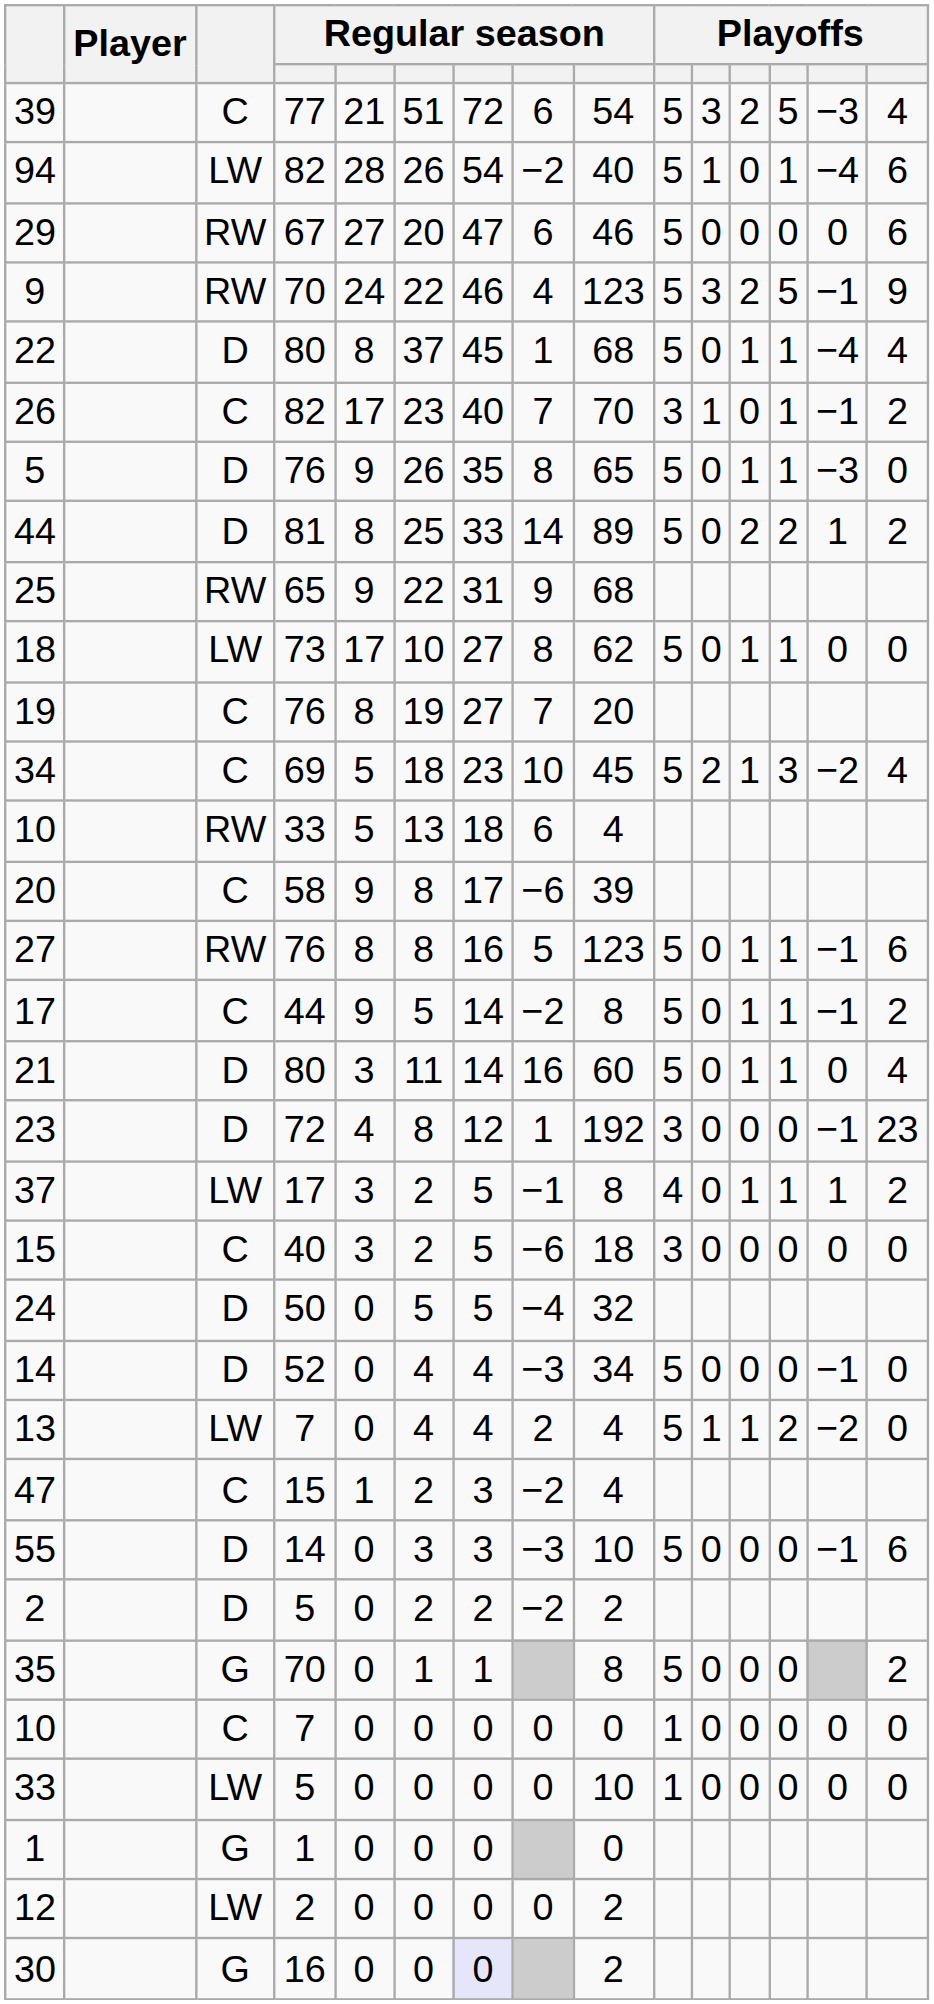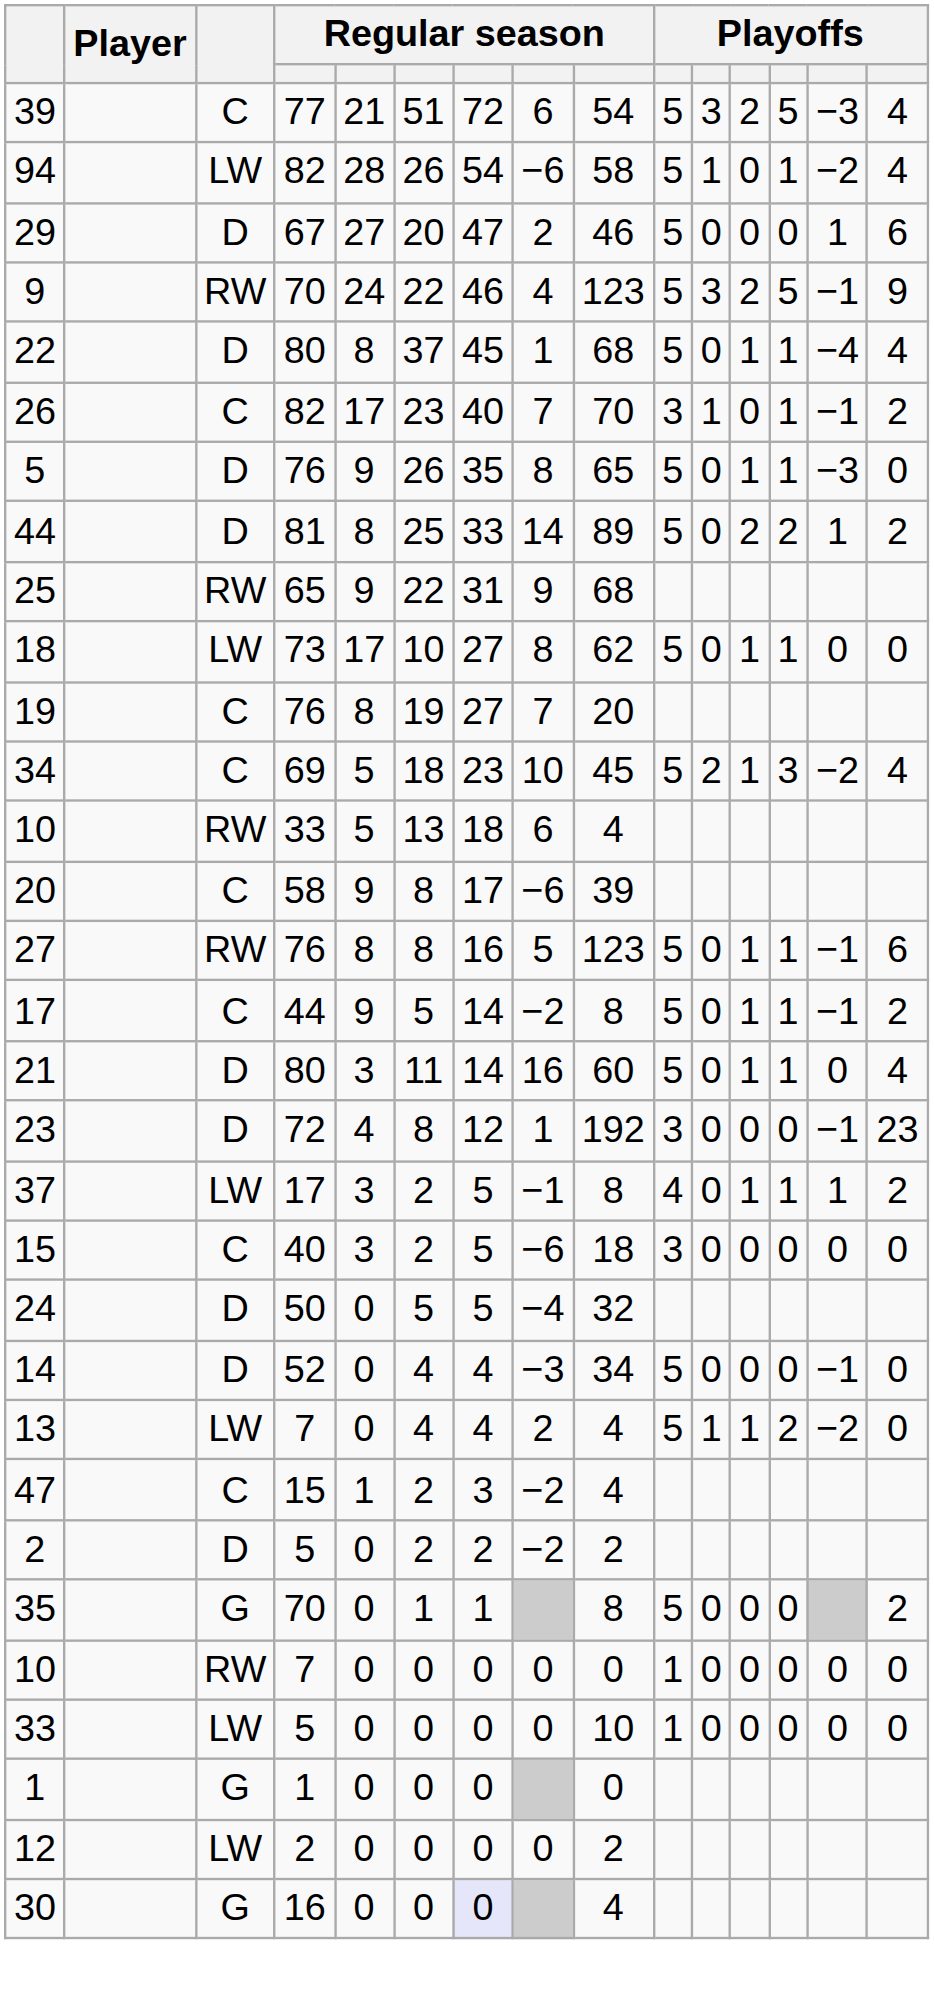(543, 171) −2 -> (543, 171) −6
(613, 171) 40 -> (613, 171) 58
(837, 171) −4 -> (837, 171) −2
(897, 171) 6 -> (897, 171) 4
(235, 231) RW -> (235, 231) D
(543, 231) 6 -> (543, 231) 2
(837, 231) 0 -> (837, 231) 1
- row: (35, 1548)
(235, 1728) C -> (235, 1668) RW
(613, 1968) 2 -> (613, 1908) 4
